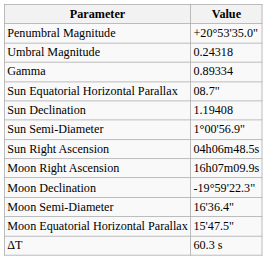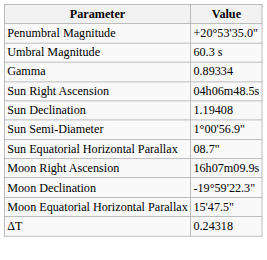(213, 52) 0.24318 -> (208, 52) 60.3 s
rows swapped: (58, 149) <-> (92, 91)
- row: (60, 206)
(208, 245) 60.3 s -> (213, 226) 0.24318
